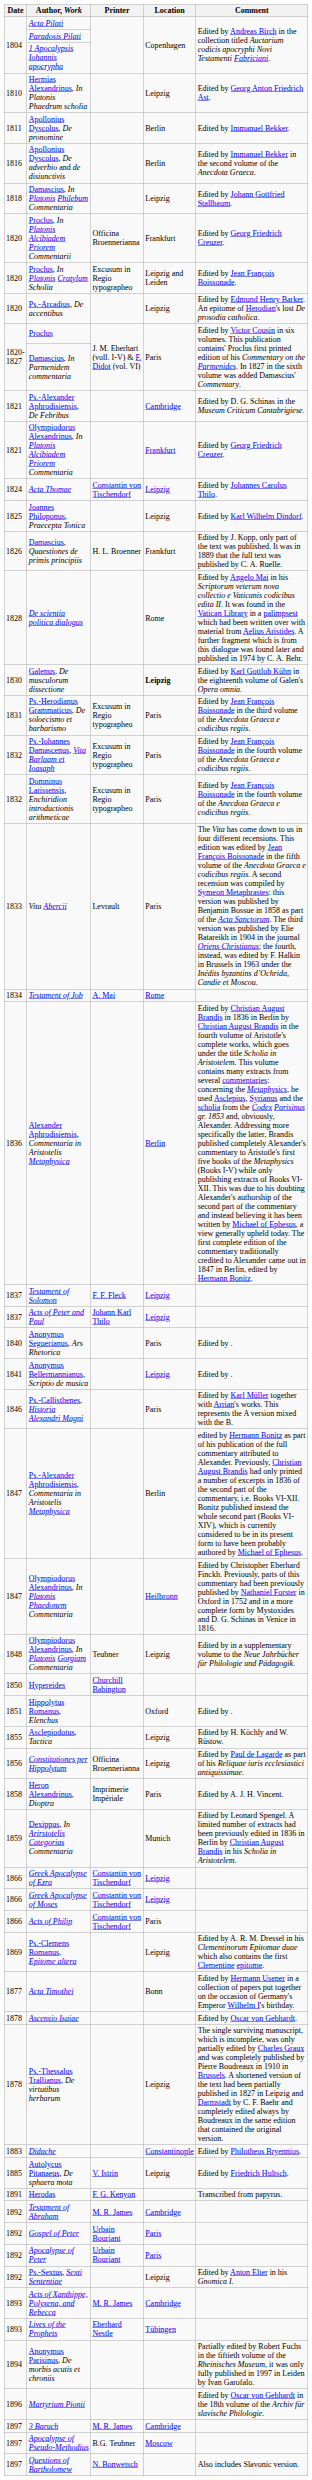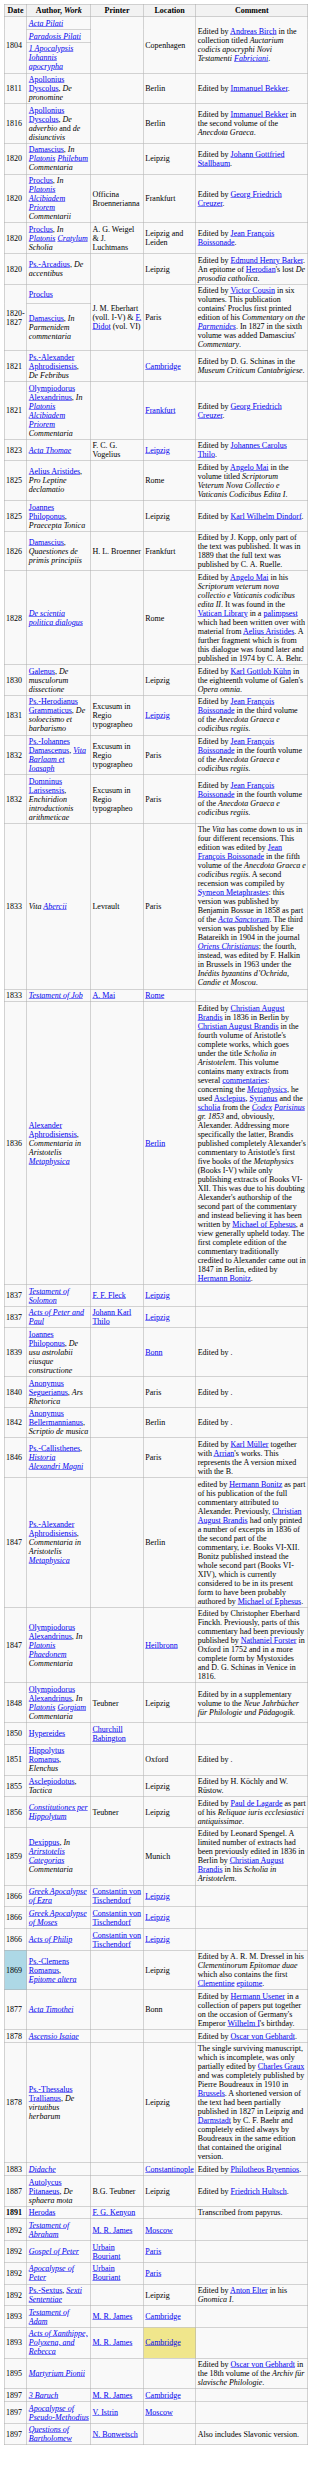- row: (58, 93)
(14, 198) 1818 -> (14, 158) 1820
(112, 278) Excusum in Regio typographeo -> (113, 238) A. G. Weigel & J. Luchtmans
(14, 489) 1824 -> (14, 450) 1823
(117, 489) Constantin von Tischendorf -> (106, 450) F. C. G. Vogelius
+ row: (55, 480)
(158, 680) bold -> (157, 680) normal
(153, 715) Paris -> (157, 715) Leipzig
(14, 995) 1834 -> (14, 995) 1833
+ row: (53, 1352)
(14, 1374) 1841 -> (14, 1422) 1842
(157, 1374) Leipzig -> (155, 1422) Berlin
(116, 1763) Officina Broennerianna -> (105, 1812) Teubner
- row: (51, 1794)
(153, 1921) Paris -> (157, 1939) Leipzig
(14, 1952) no background -> (14, 1970) lightblue background
(14, 2173) 1885 -> (14, 2191) 1887
(105, 2173) V. Istrin -> (114, 2191) B.G. Teubner
(14, 2194) normal -> (14, 2212) bold
(163, 2212) Cambridge -> (159, 2230) Moscow
+ row: (49, 2316)
(163, 2303) no background -> (163, 2342) khaki background
- row: (47, 2329)
- row: (54, 2364)
(14, 2404) 1896 -> (14, 2373) 1895
(114, 2443) B.G. Teubner -> (105, 2412) V. Istrin
